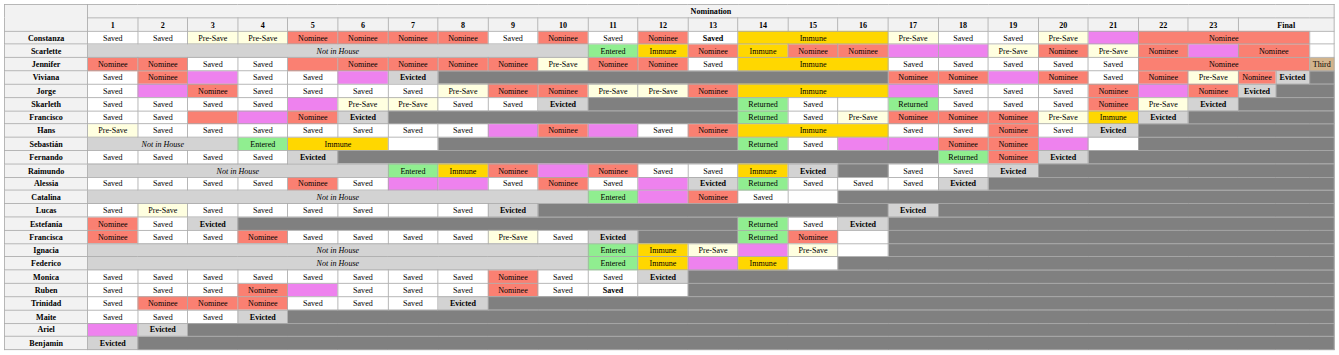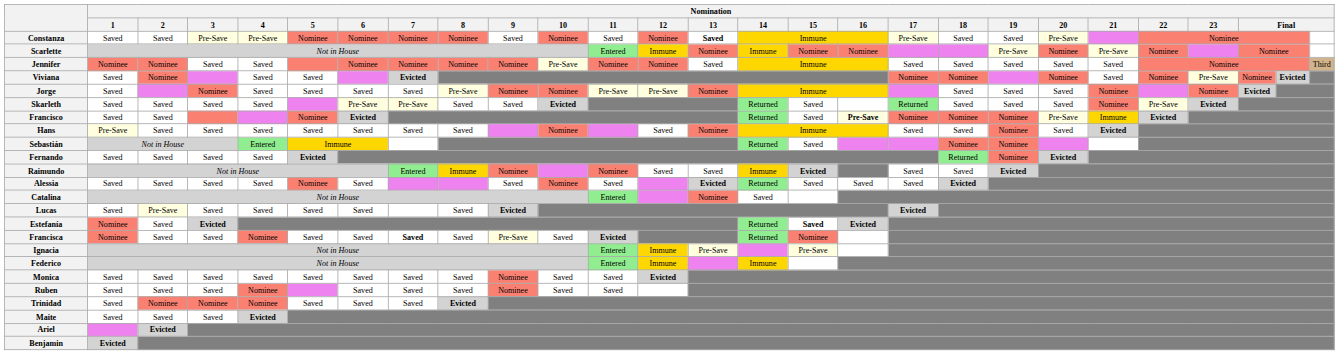(863, 117) normal -> (863, 117) bold
(813, 223) normal -> (813, 223) bold
(413, 236) normal -> (413, 236) bold
(613, 290) bold -> (613, 290) normal
